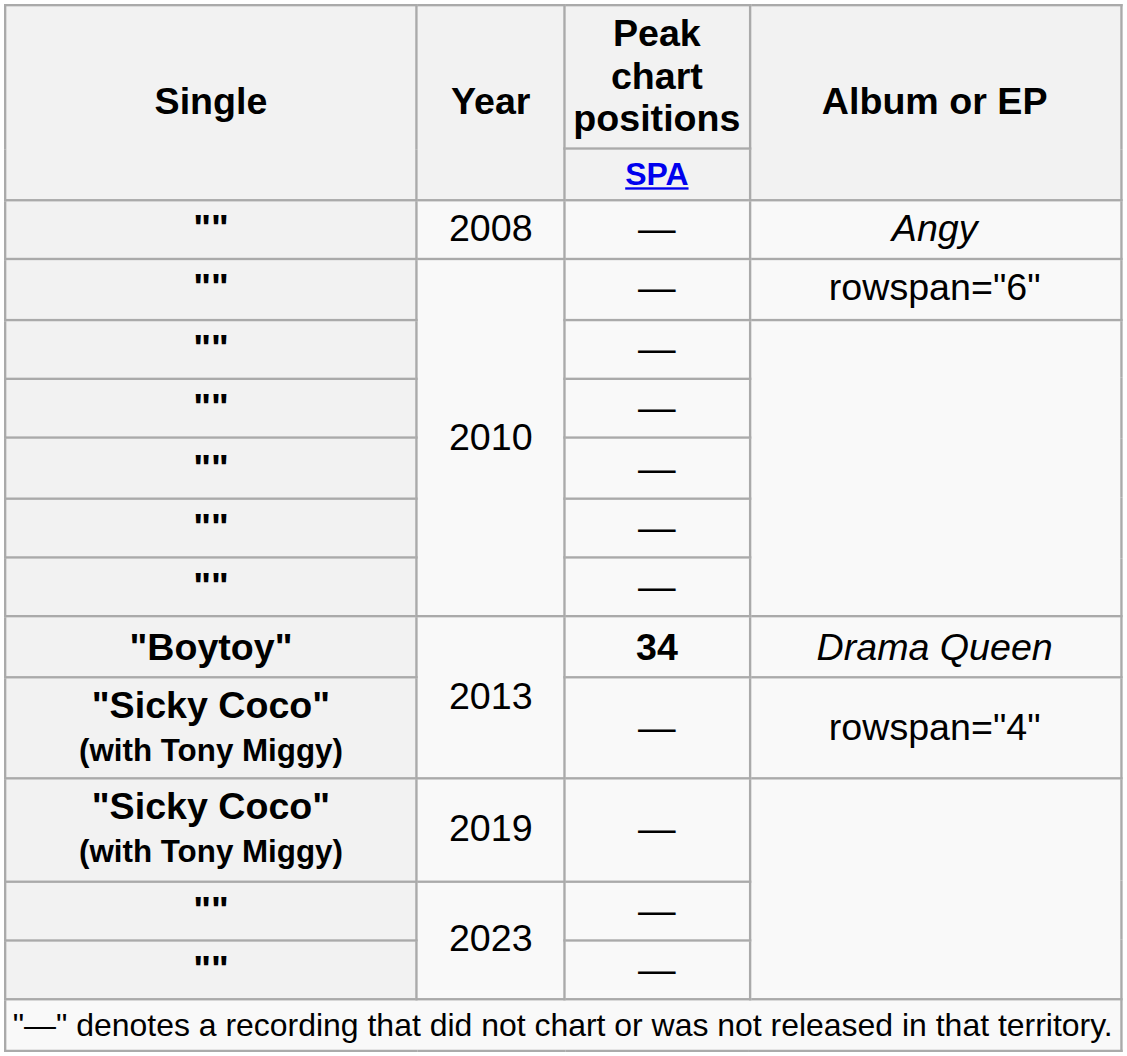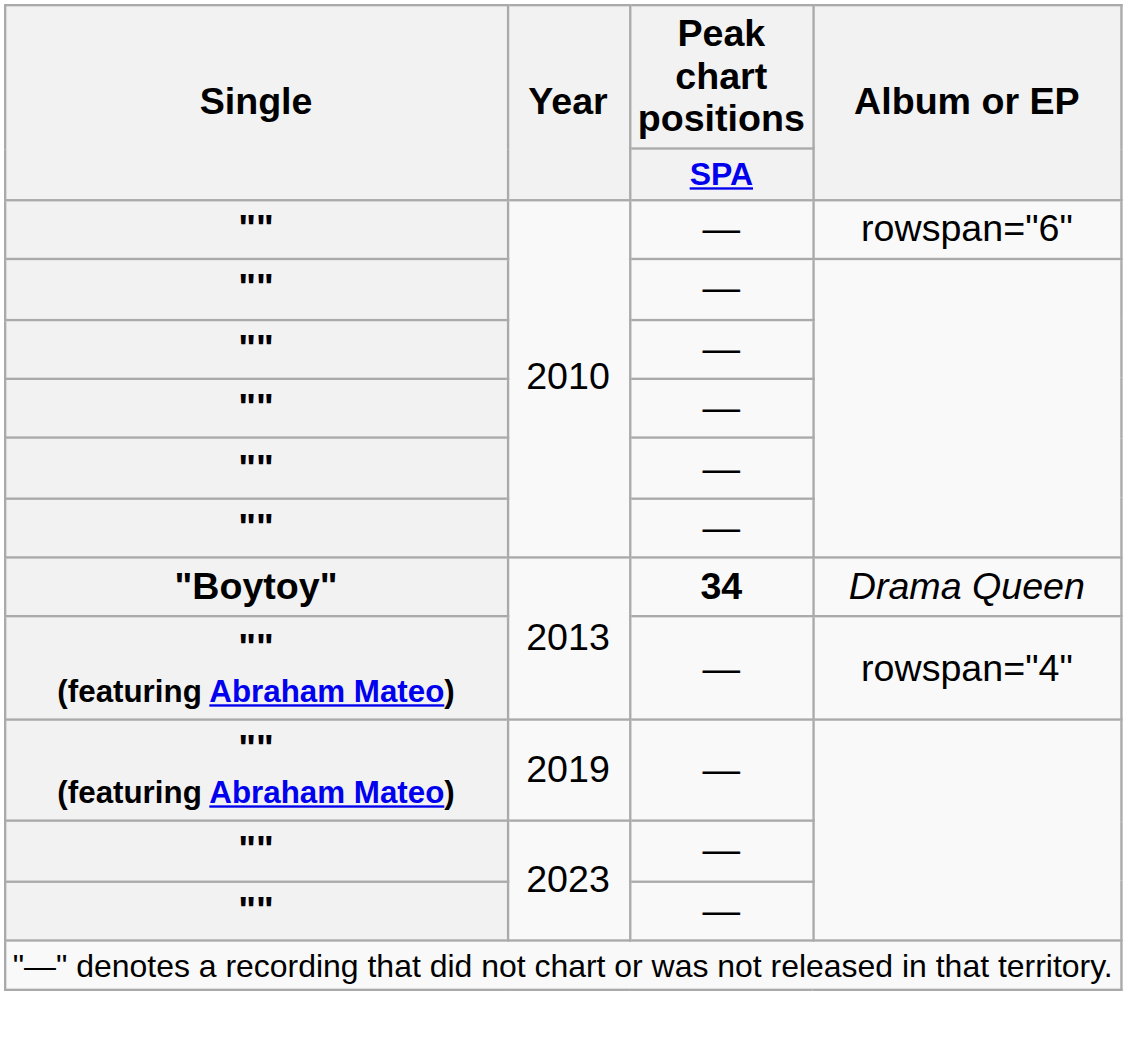- row: (491, 228)
(211, 727) "Sicky Coco" (with Tony Miggy) -> (256, 667) "" (featuring Abraham Mateo)
(211, 829) "Sicky Coco" (with Tony Miggy) -> (256, 769) "" (featuring Abraham Mateo)
